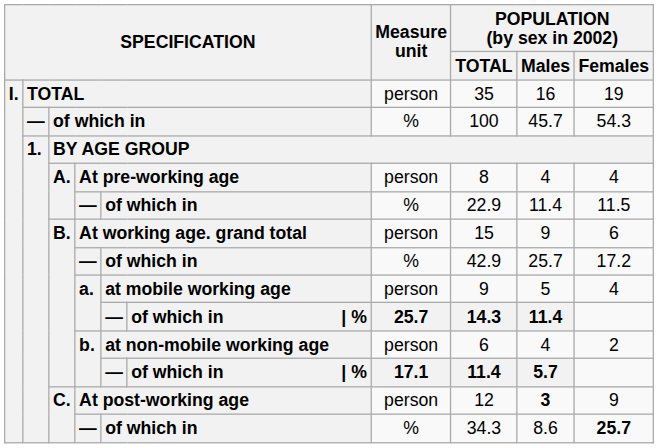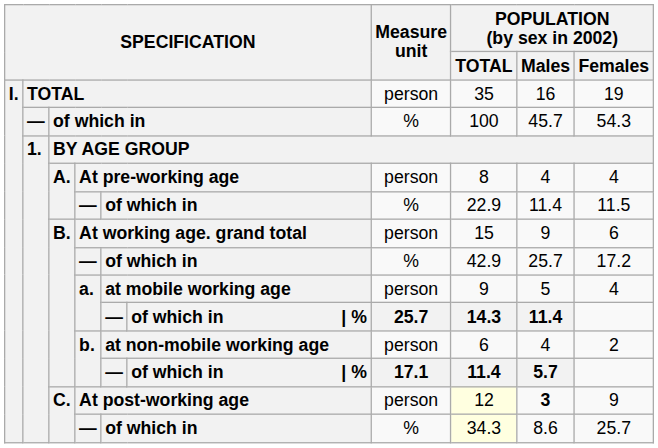(484, 400) no background -> (484, 400) lightyellow background
(484, 428) no background -> (484, 428) lightyellow background
(614, 428) bold -> (614, 428) normal
